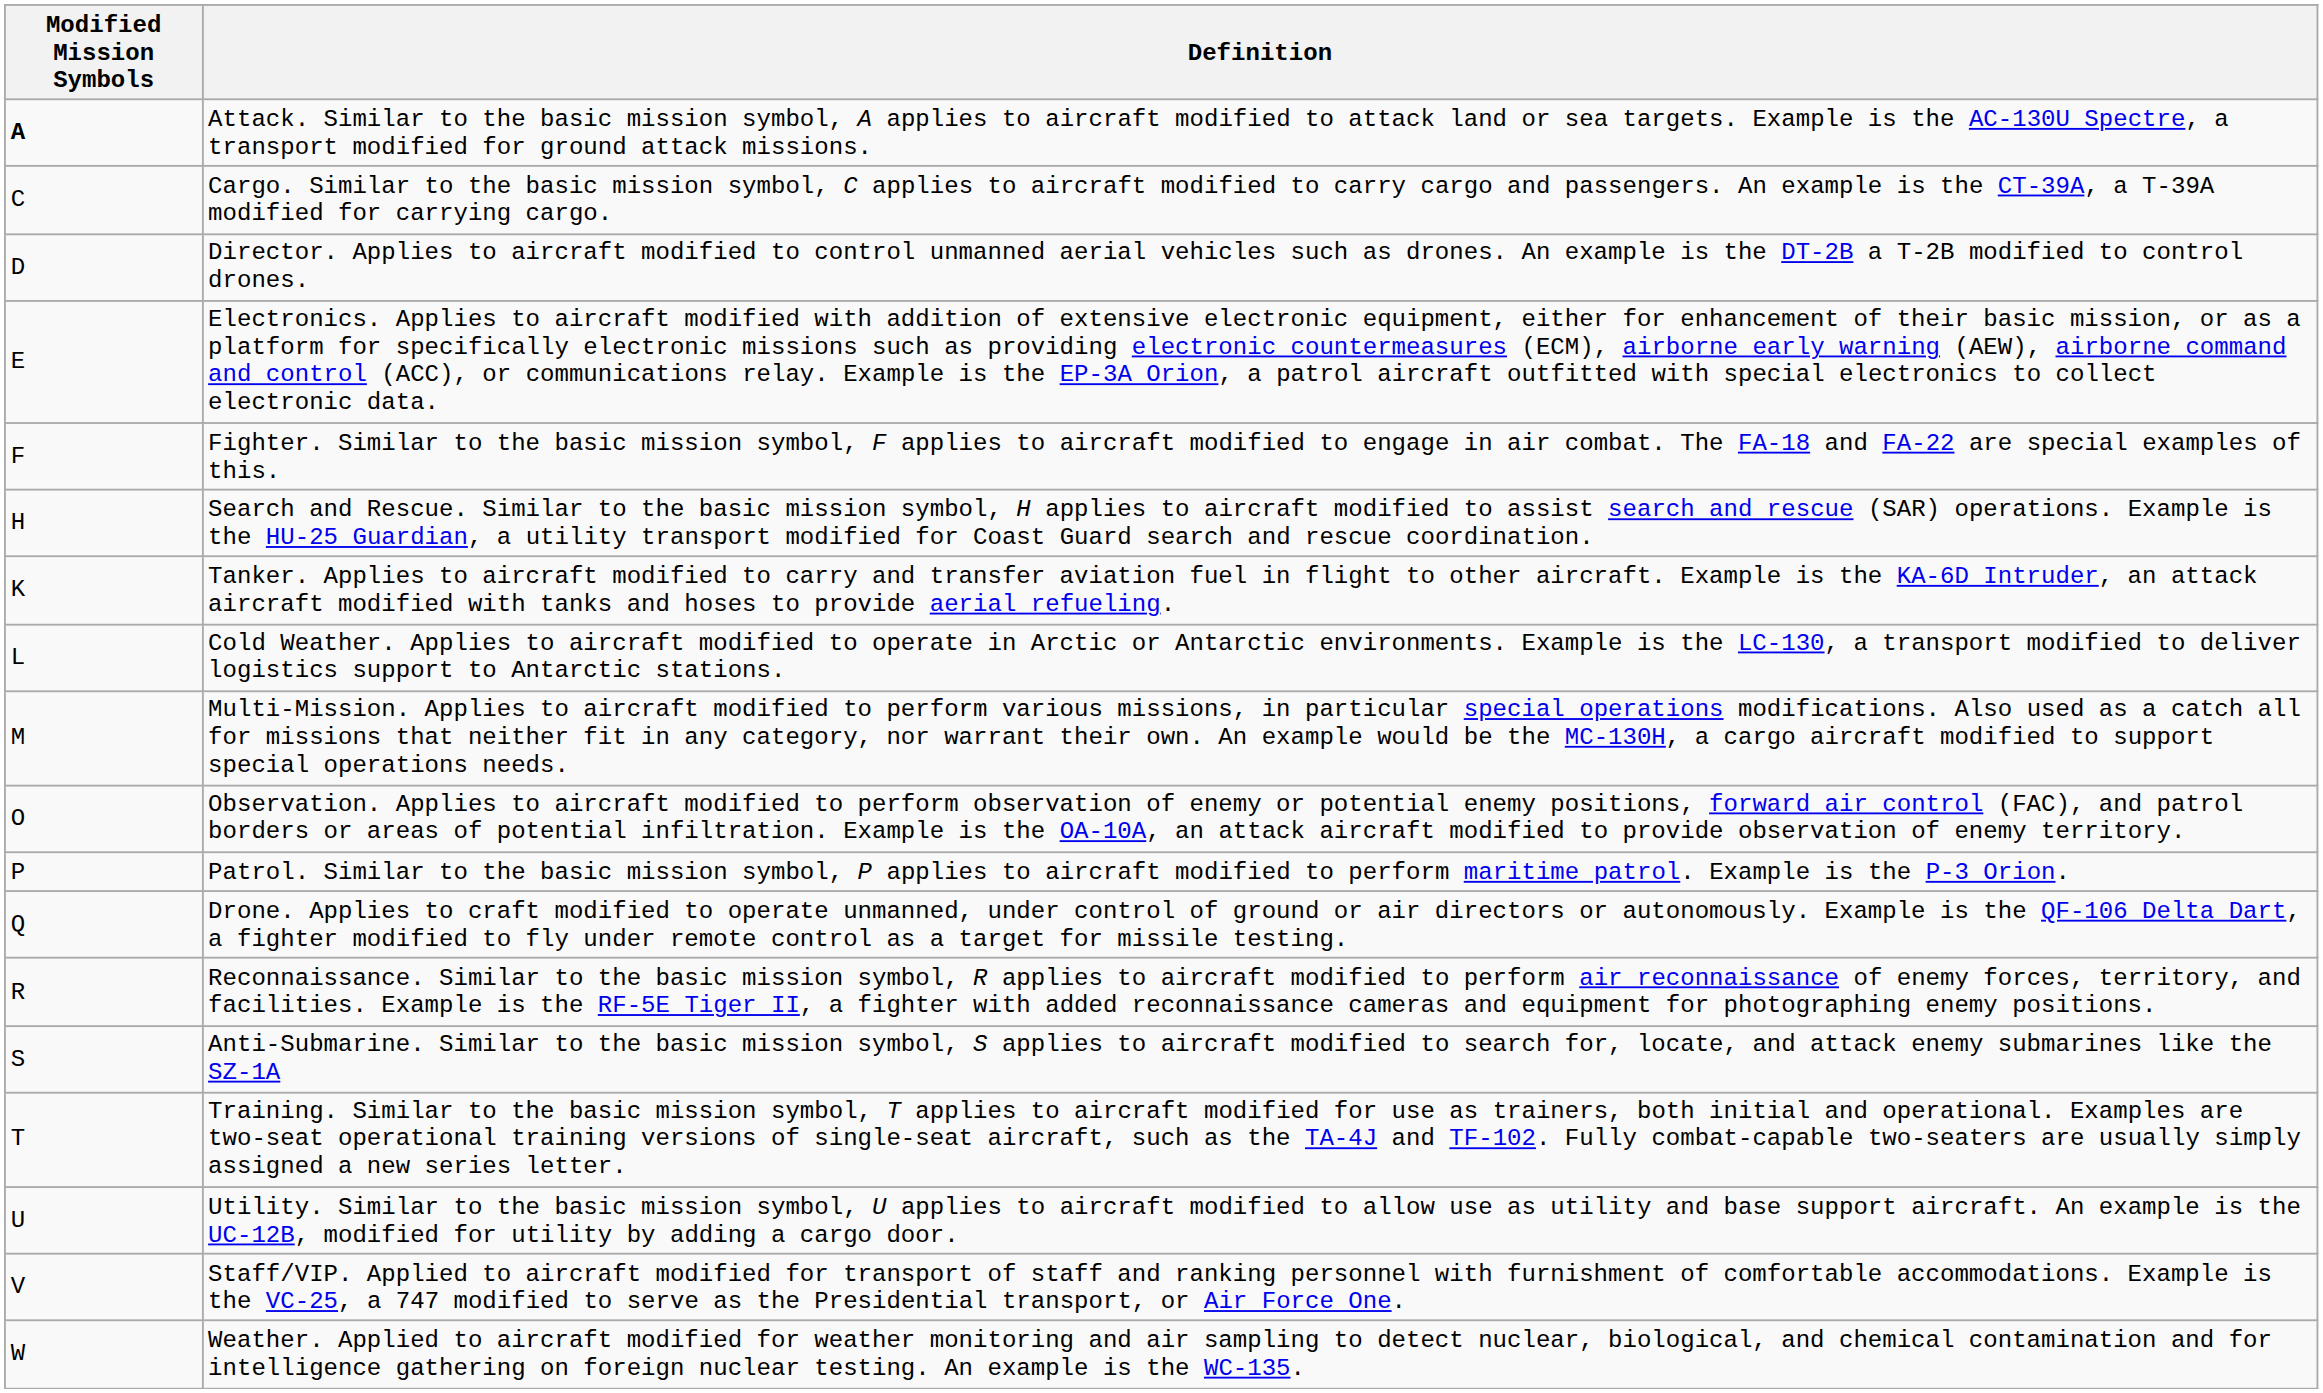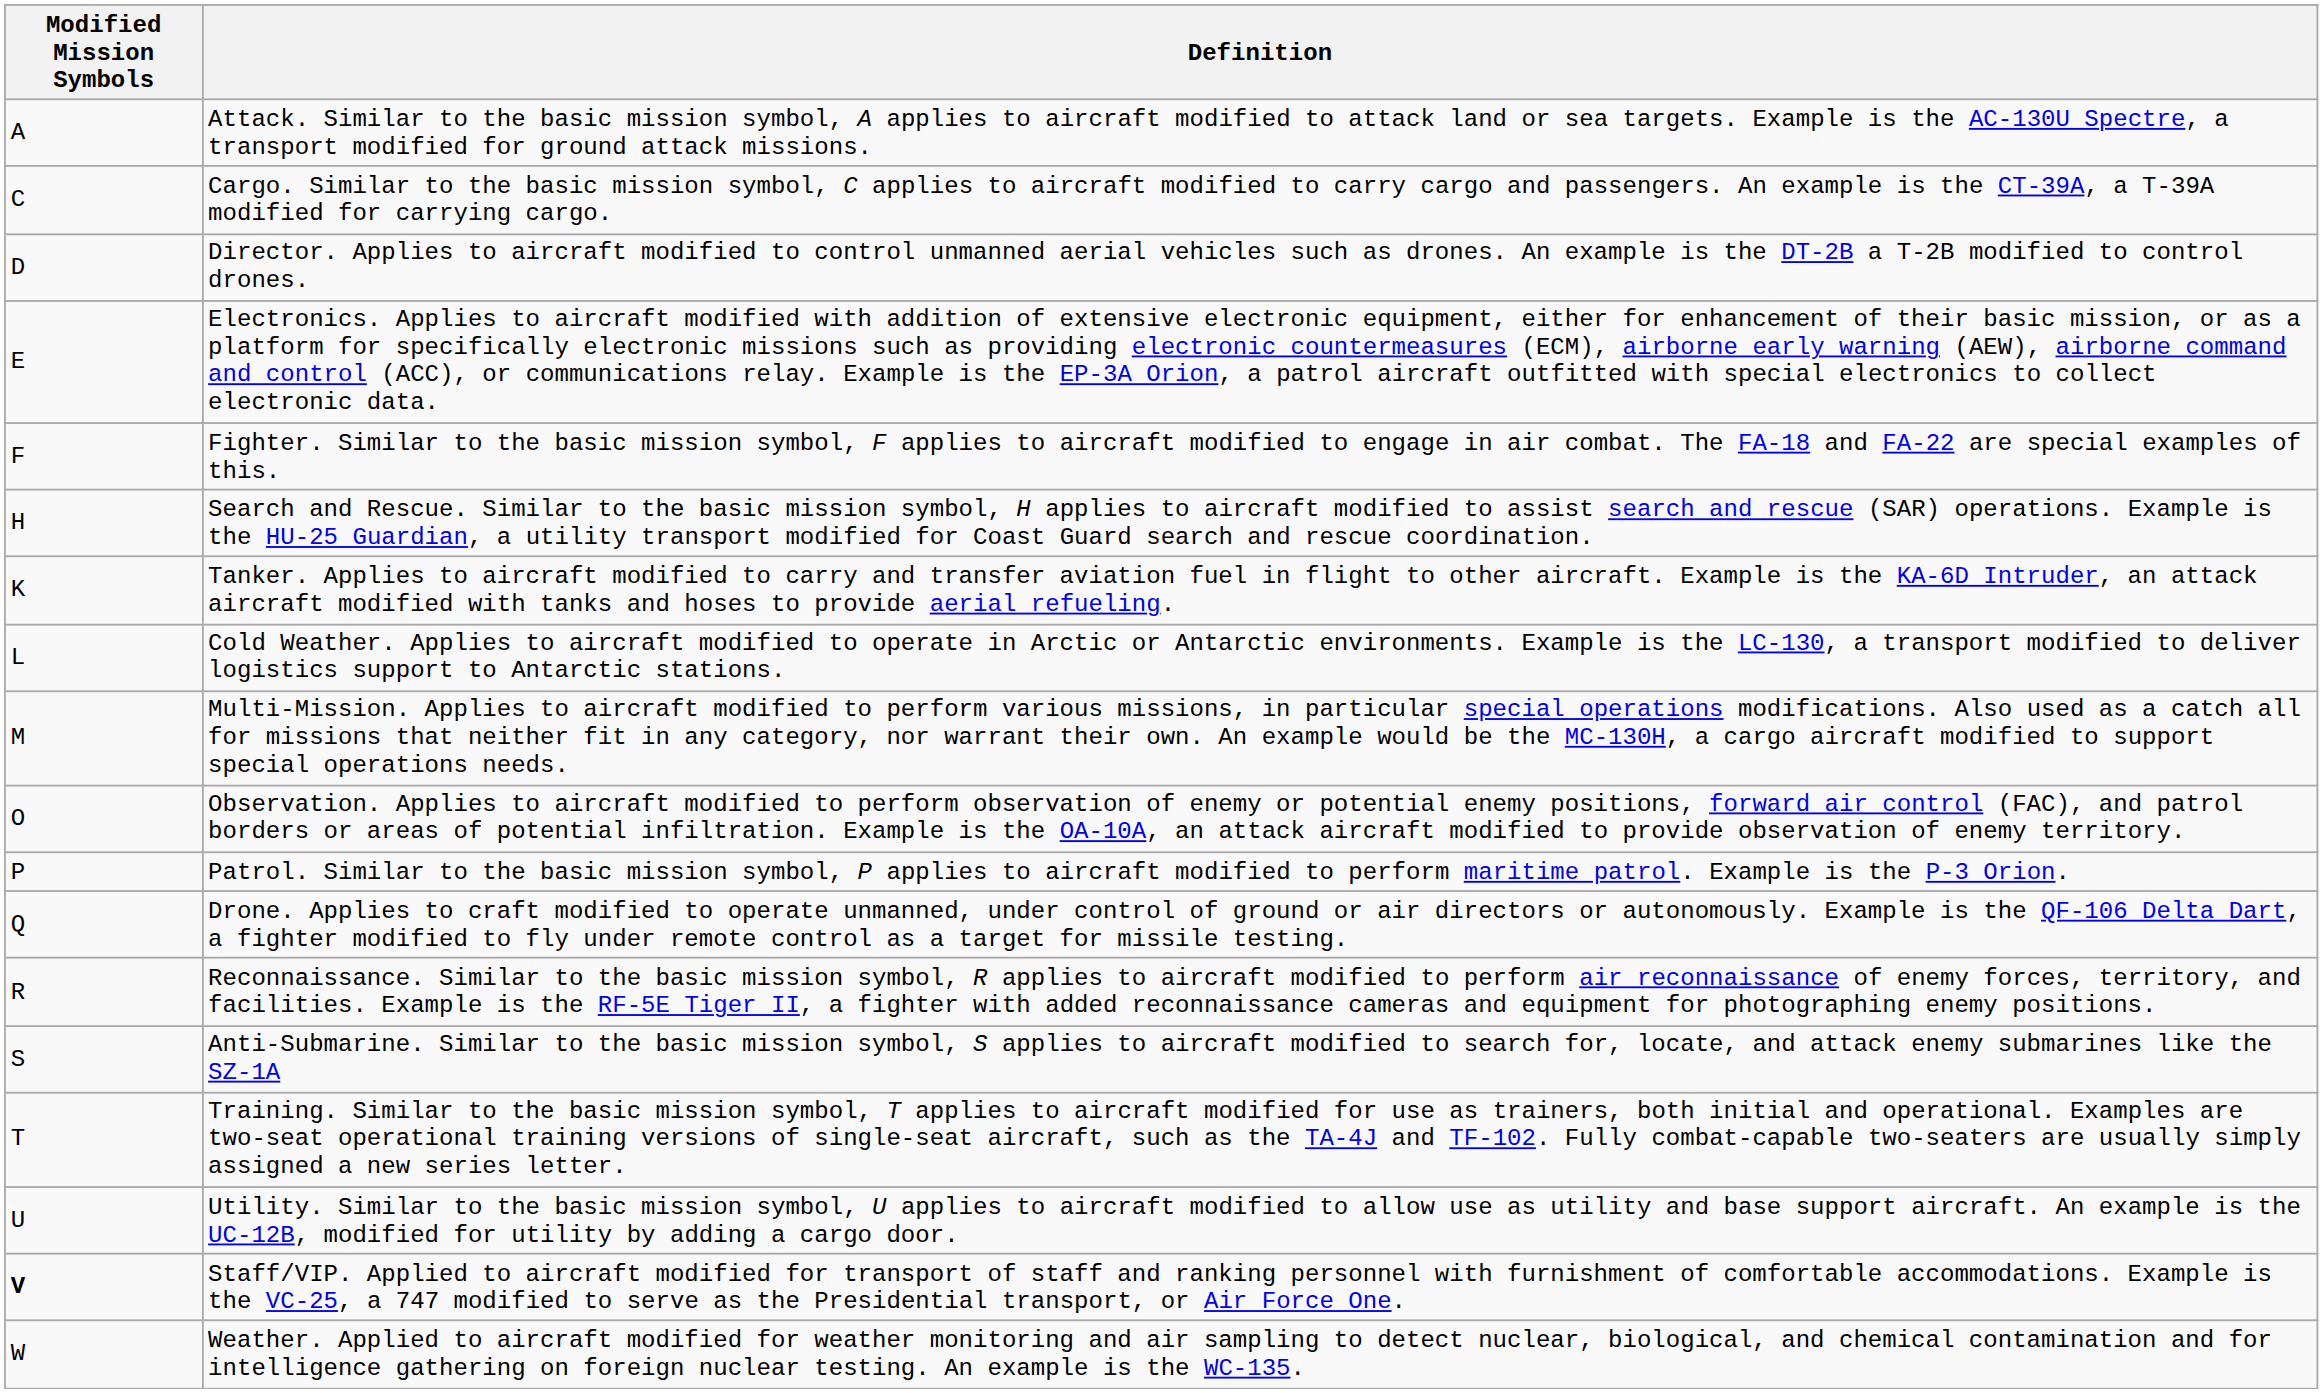(18, 133) bold -> (18, 133) normal
(18, 1287) normal -> (18, 1287) bold
